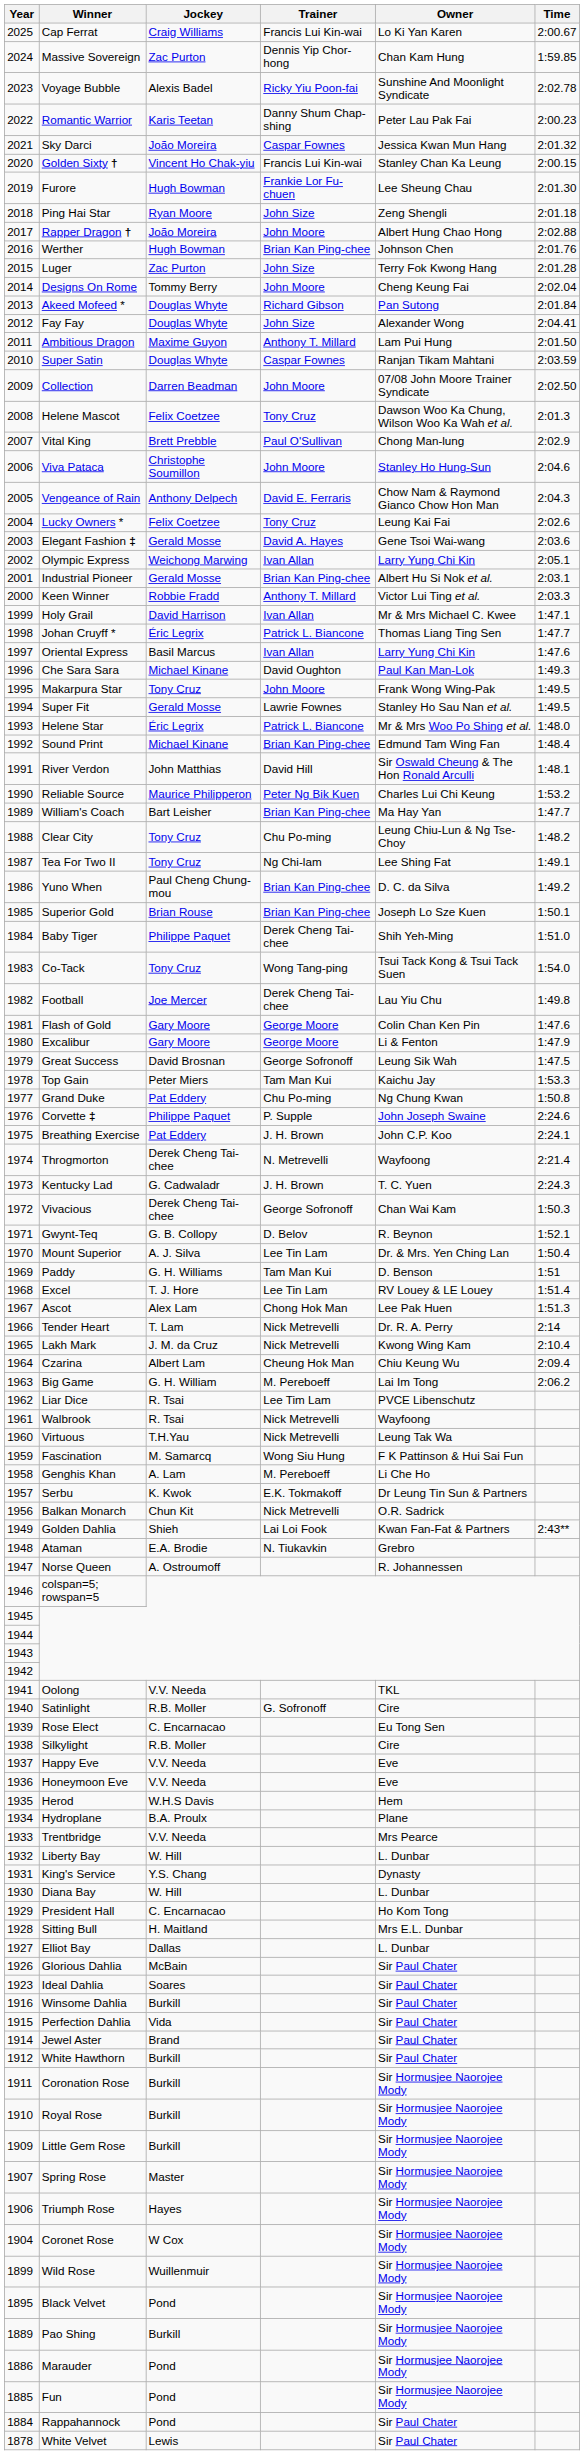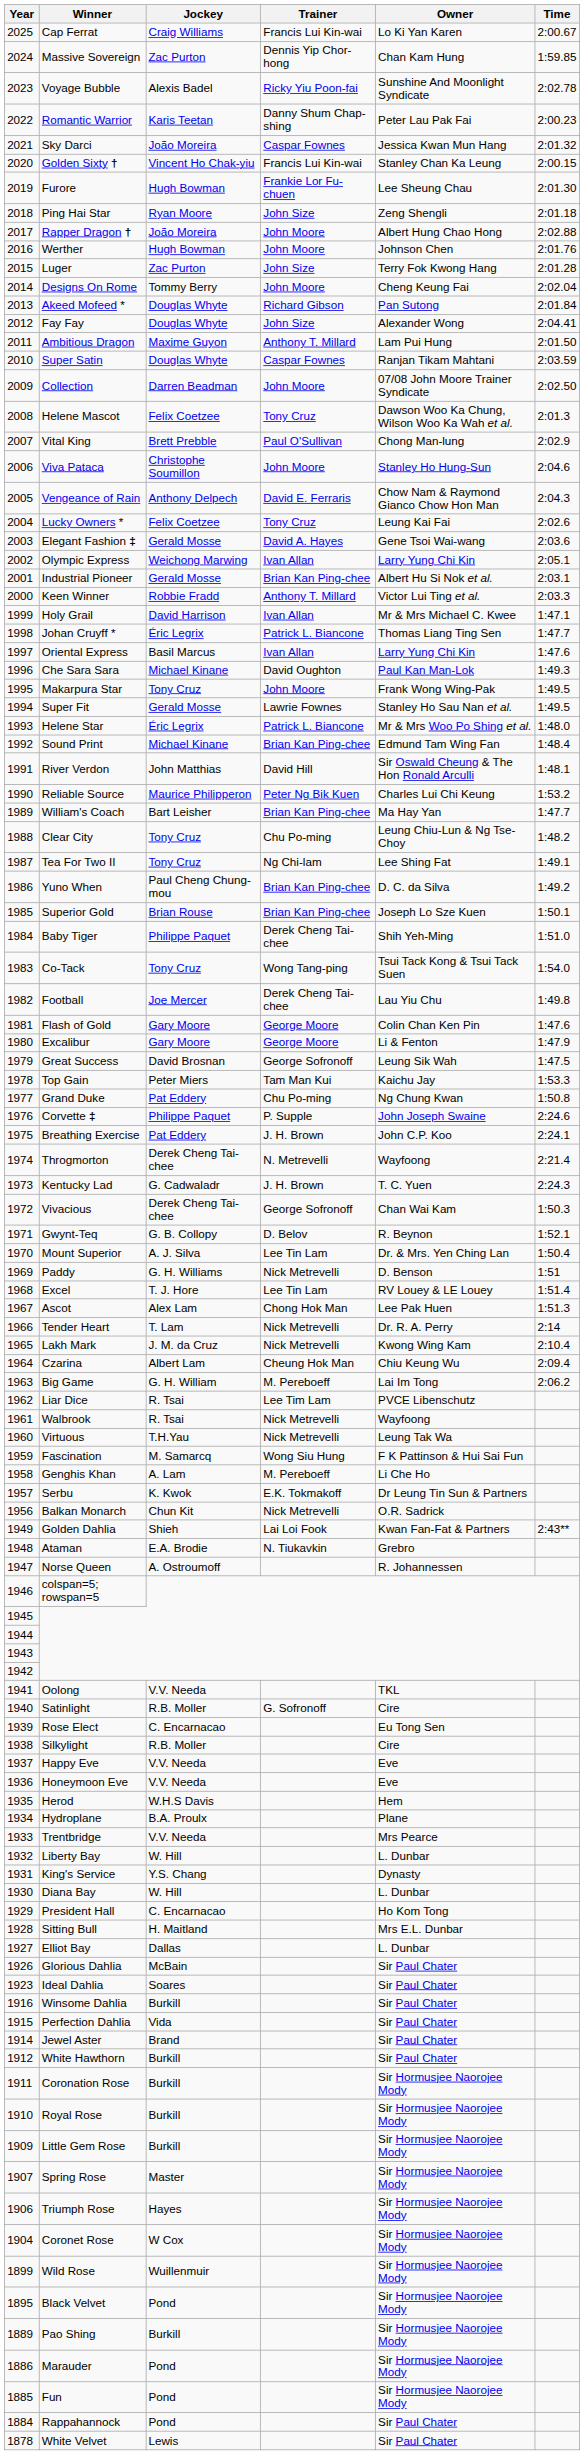(317, 250) Brian Kan Ping-chee -> (294, 250) John Moore
(297, 1272) Tam Man Kui -> (301, 1272) Nick Metrevelli
